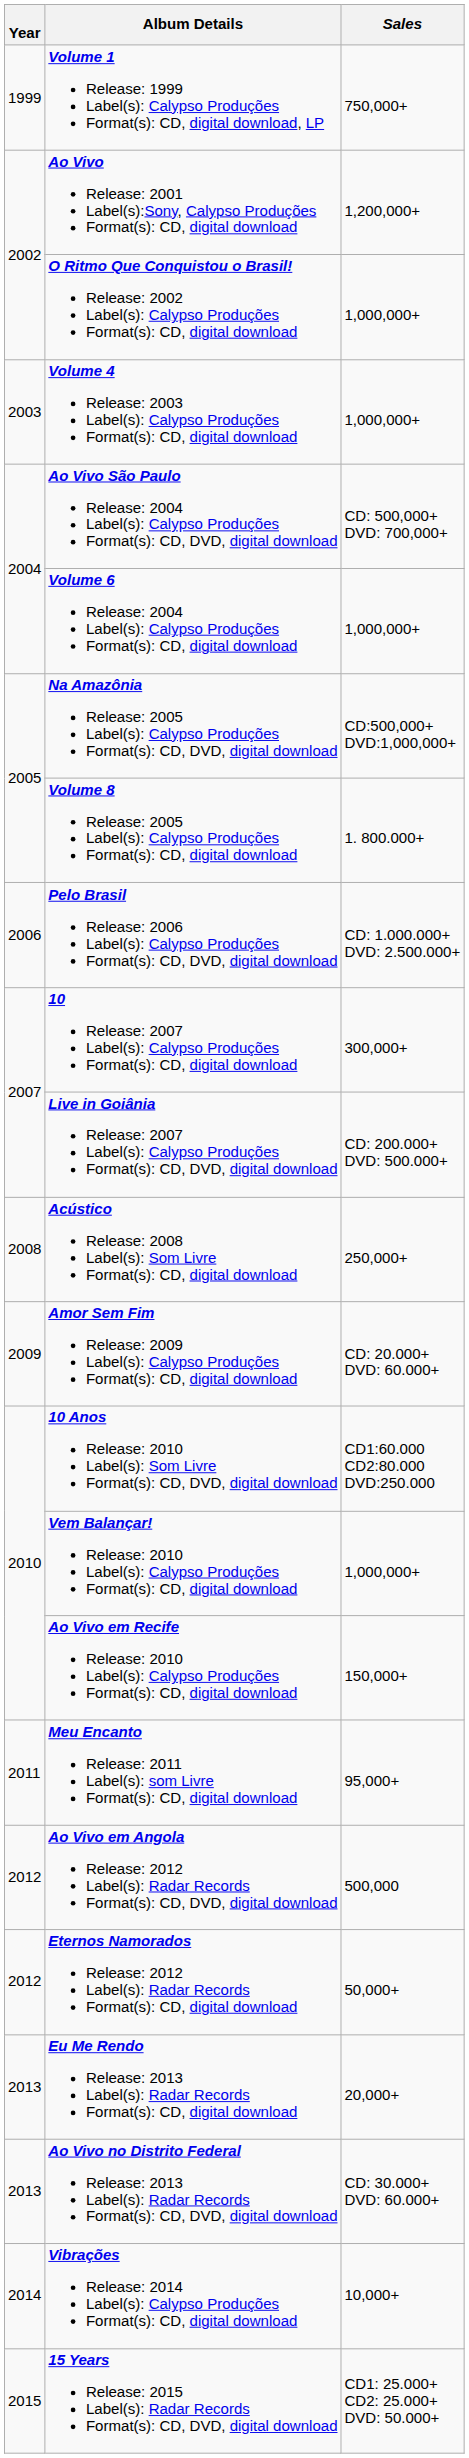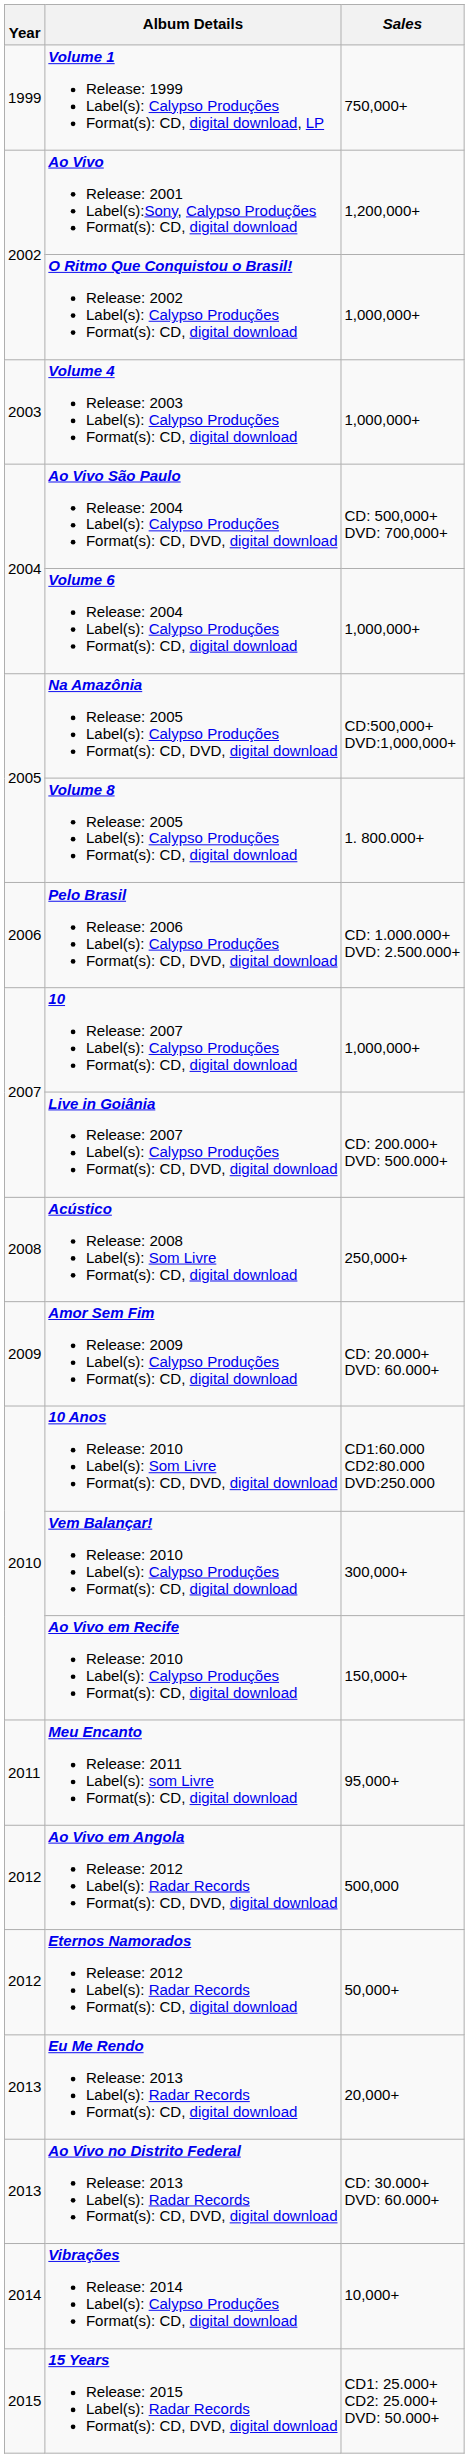(376, 1048) 300,000+ -> (382, 1048) 1,000,000+
(382, 1571) 1,000,000+ -> (376, 1571) 300,000+
